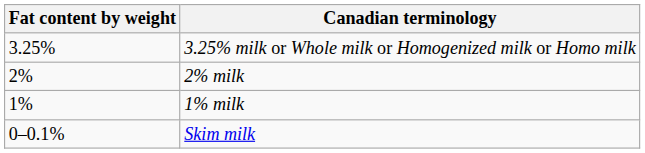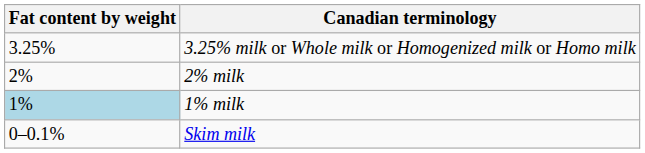(21, 104) no background -> (21, 104) lightblue background
